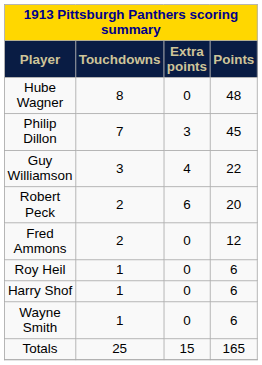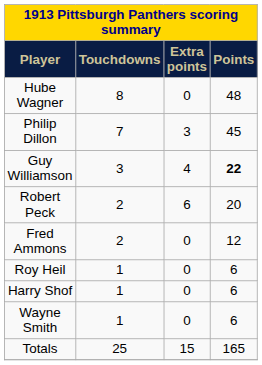(234, 168) normal -> (234, 168) bold
